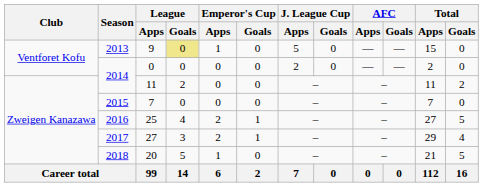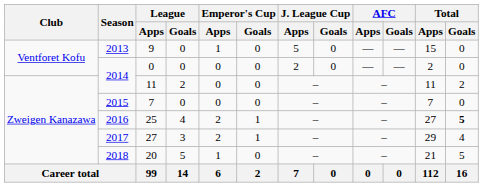(183, 48) khaki background -> (183, 48) no background
(462, 119) normal -> (462, 119) bold
